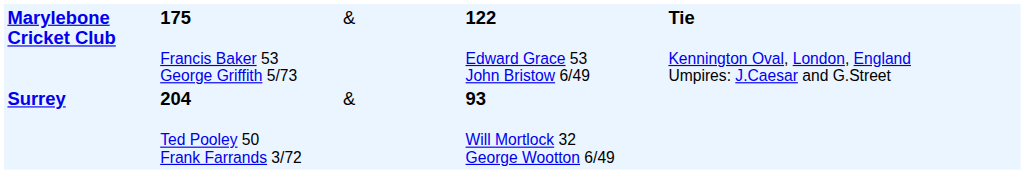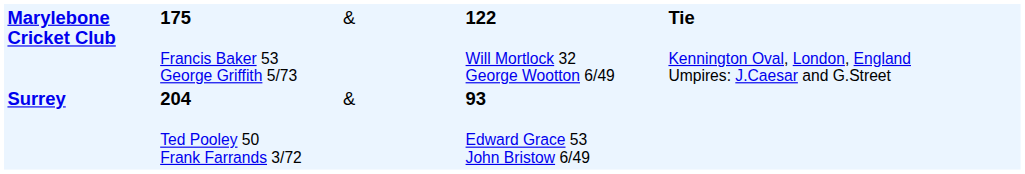(528, 67) Edward Grace 53 John Bristow 6/49 -> (540, 67) Will Mortlock 32 George Wootton 6/49
(540, 149) Will Mortlock 32 George Wootton 6/49 -> (528, 149) Edward Grace 53 John Bristow 6/49
